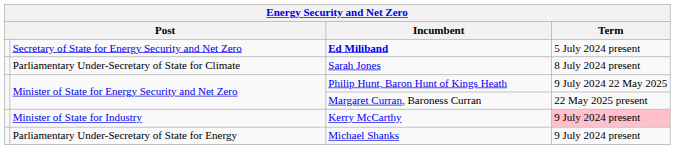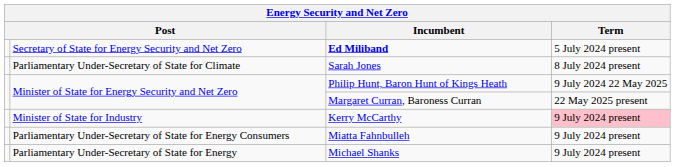+ row: (369, 135)
